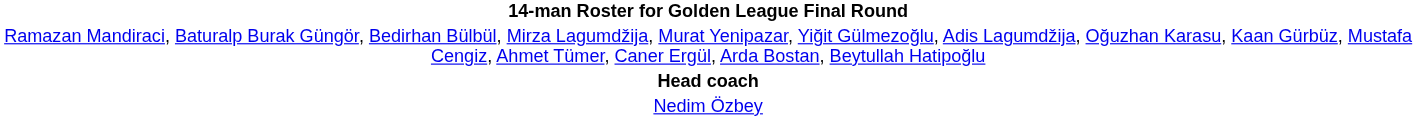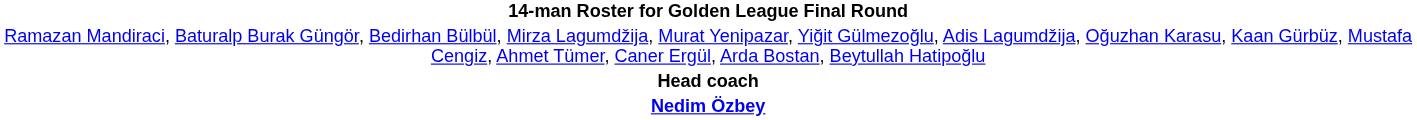(708, 106) normal -> (708, 106) bold
